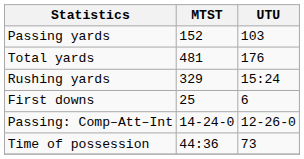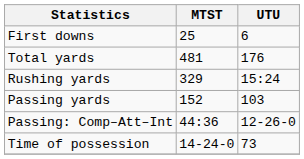rows swapped: (51, 101) <-> (59, 37)
(207, 122) 14-24-0 -> (199, 122) 44:36
(199, 144) 44:36 -> (207, 144) 14-24-0
